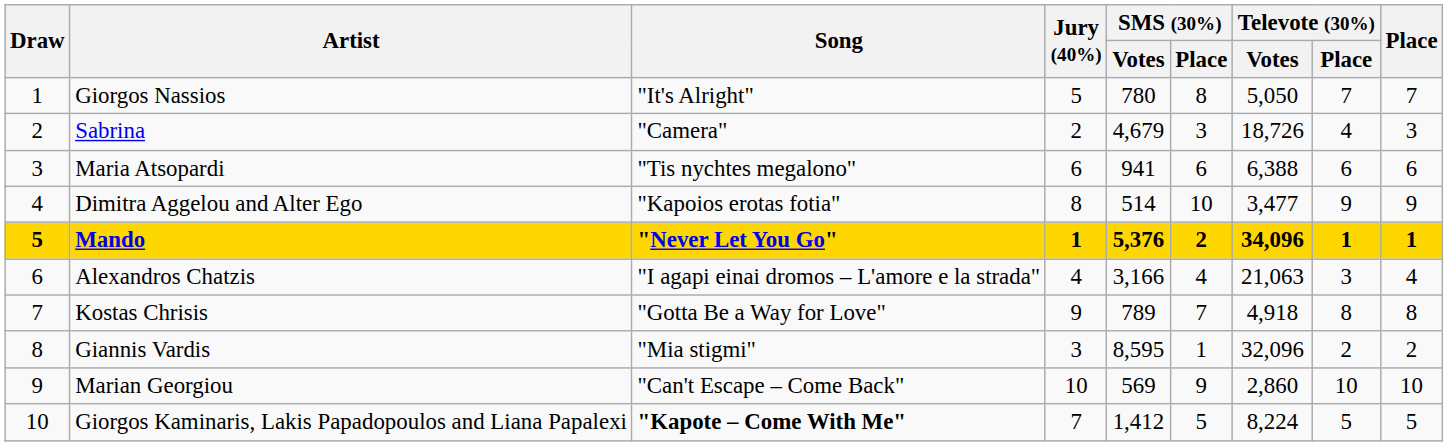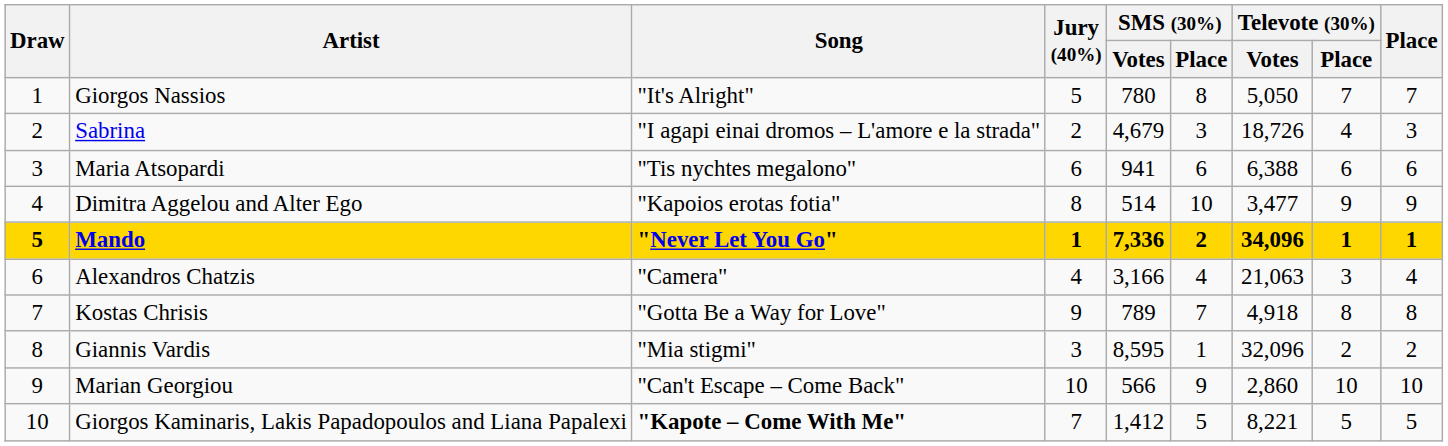(682, 131) "Camera" -> (839, 131) "I agapi einai dromos – L'amore e la strada"
(1138, 240) 5,376 -> (1138, 240) 7,336
(839, 276) "I agapi einai dromos – L'amore e la strada" -> (682, 276) "Camera"
(1138, 385) 569 -> (1138, 385) 566
(1272, 421) 8,224 -> (1272, 421) 8,221
